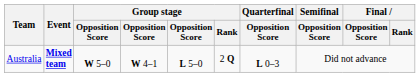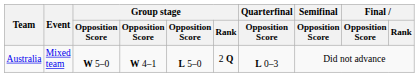(59, 59) bold -> (58, 59) normal
